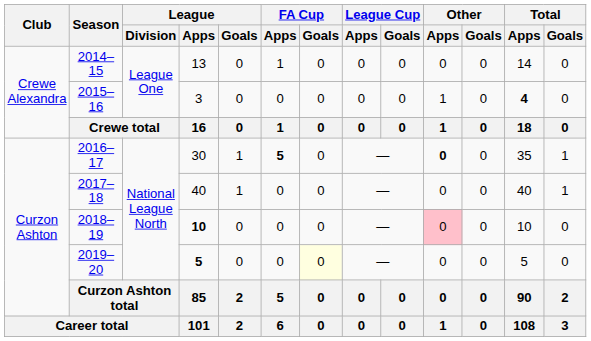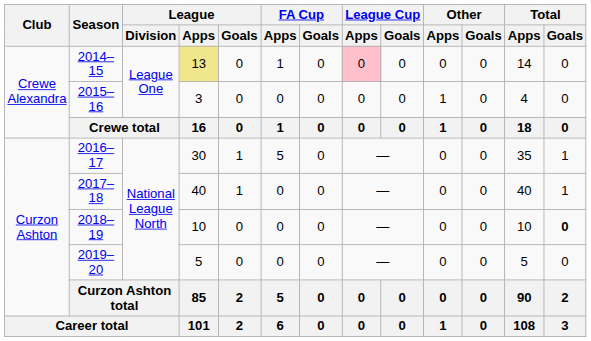(199, 63) no background -> (199, 63) khaki background
(361, 63) no background -> (361, 63) pink background
(524, 99) bold -> (524, 99) normal
(280, 155) bold -> (280, 155) normal
(443, 155) bold -> (443, 155) normal
(199, 226) bold -> (199, 226) normal
(443, 226) pink background -> (443, 226) no background
(565, 226) normal -> (565, 226) bold
(199, 262) bold -> (199, 262) normal
(321, 262) lightyellow background -> (321, 262) no background
